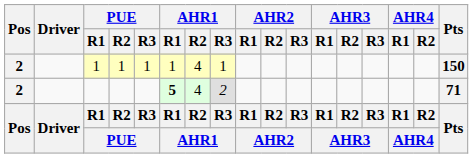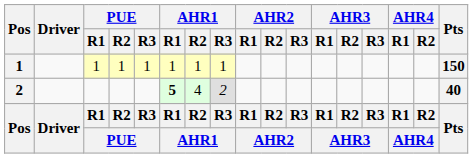(19, 65) 2 -> (19, 65) 1
(198, 65) 4 -> (198, 65) 1
(453, 90) 71 -> (453, 90) 40
